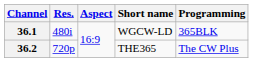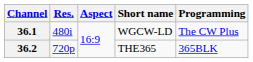(198, 31) 365BLK -> (209, 31) The CW Plus
(209, 48) The CW Plus -> (198, 48) 365BLK
